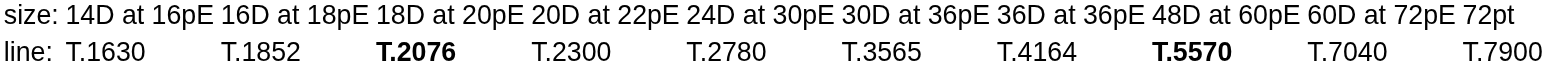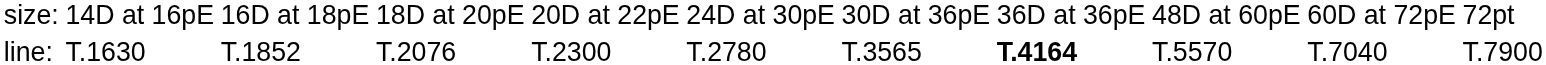(416, 52) bold -> (416, 52) normal
(1037, 52) normal -> (1037, 52) bold
(1192, 52) bold -> (1192, 52) normal
